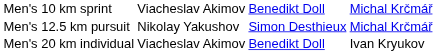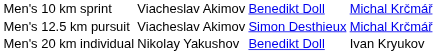(188, 26) Nikolay Yakushov -> (191, 26) Viacheslav Akimov
(191, 44) Viacheslav Akimov -> (188, 44) Nikolay Yakushov
